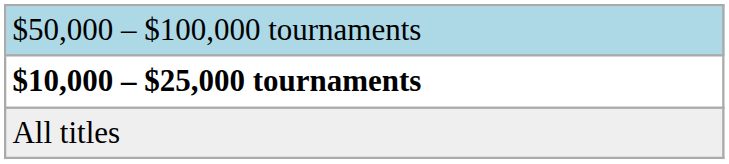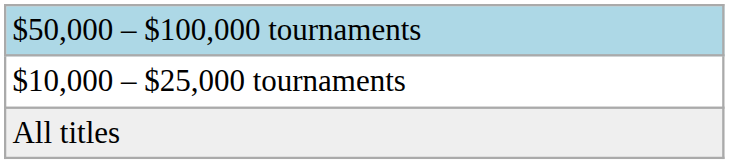(217, 80) bold -> (209, 80) normal
